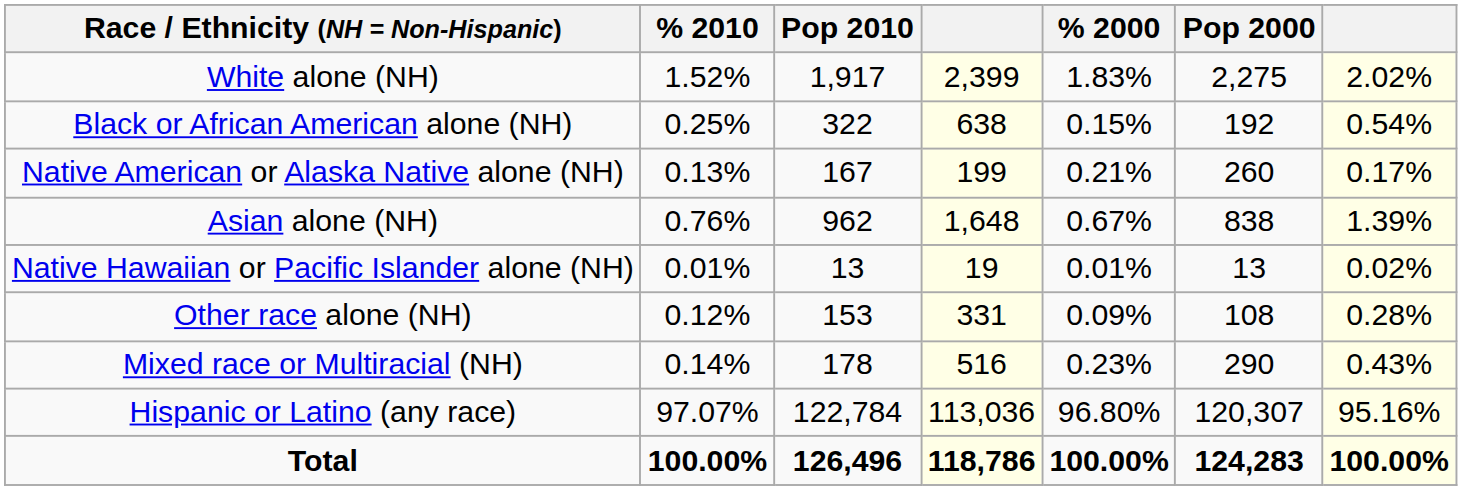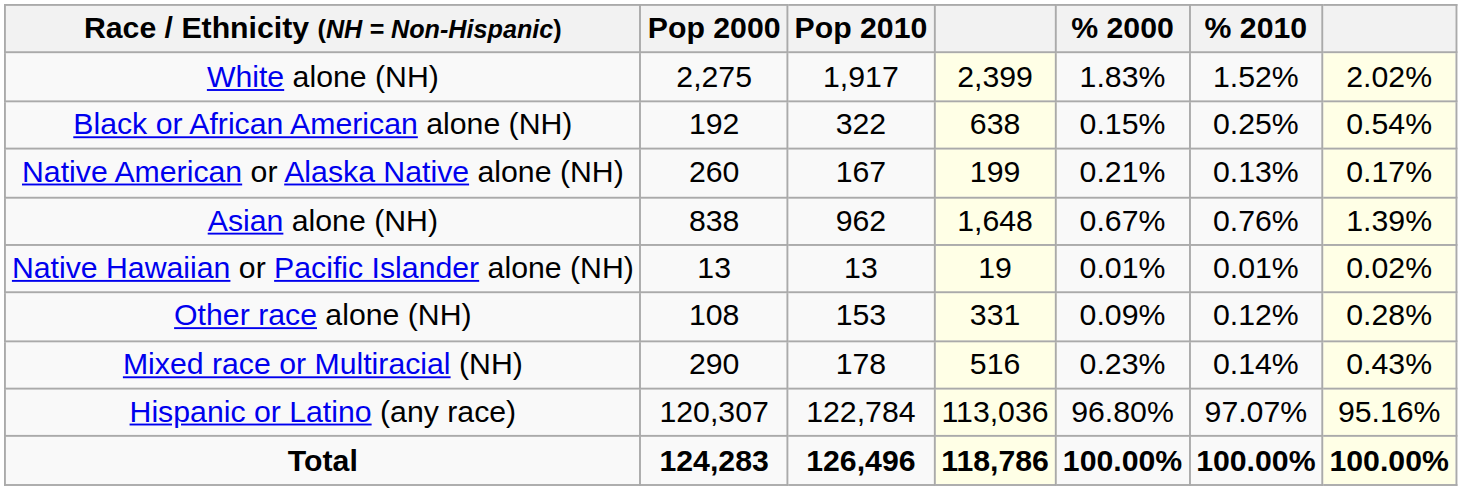columns swapped: (1249, 28) <-> (707, 28)
